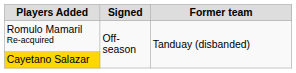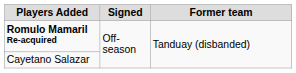(45, 34) normal -> (47, 36) bold
(48, 60) gold background -> (48, 60) no background
